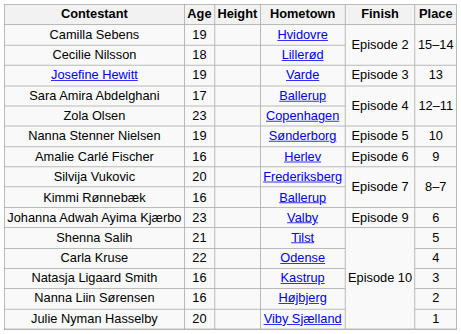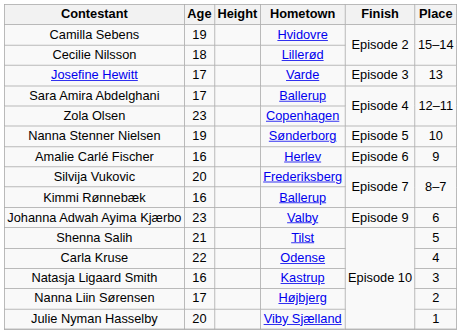(199, 75) 19 -> (199, 75) 17
(199, 298) 16 -> (199, 298) 17
